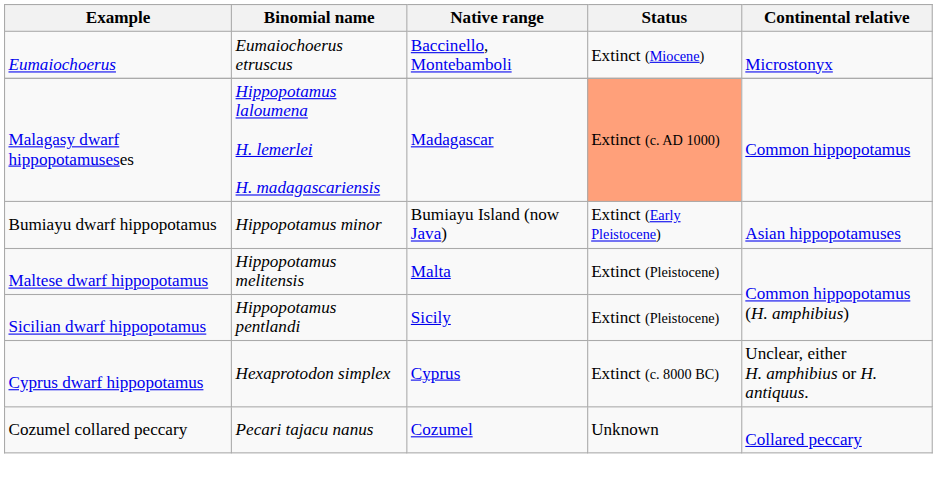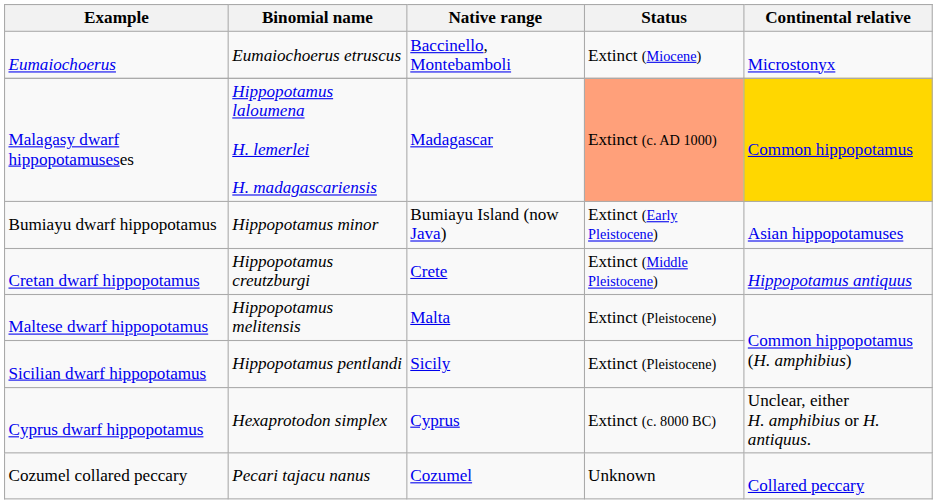(828, 149) no background -> (830, 149) gold background
+ row: (104, 280)
